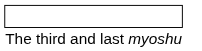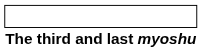(94, 39) normal -> (101, 39) bold
